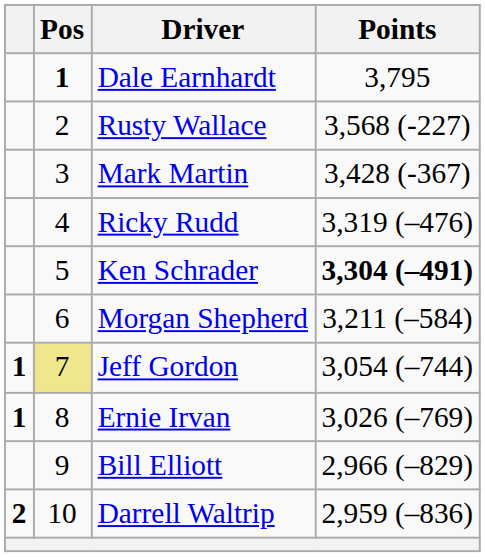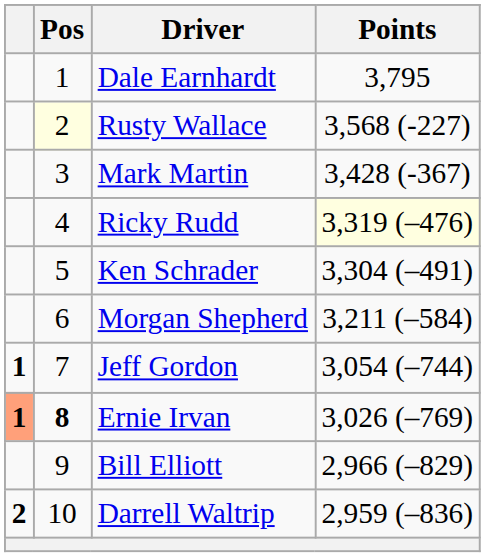(62, 77) bold -> (62, 77) normal
(62, 125) no background -> (62, 125) lightyellow background
(397, 222) no background -> (397, 222) lightyellow background
(397, 270) bold -> (397, 270) normal
(62, 367) khaki background -> (62, 367) no background
(19, 415) no background -> (19, 415) lightsalmon background
(62, 415) normal -> (62, 415) bold
